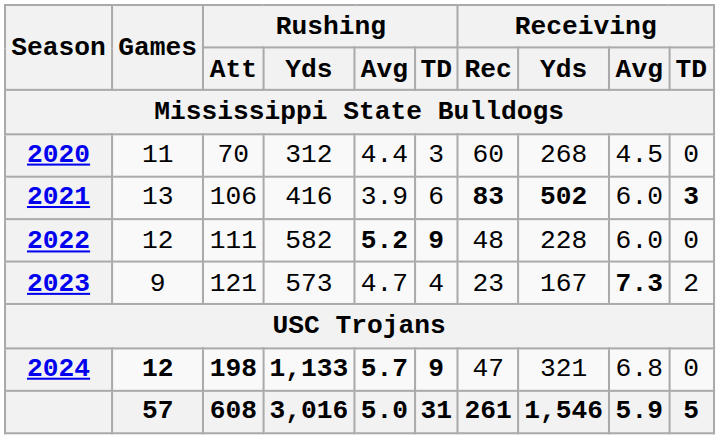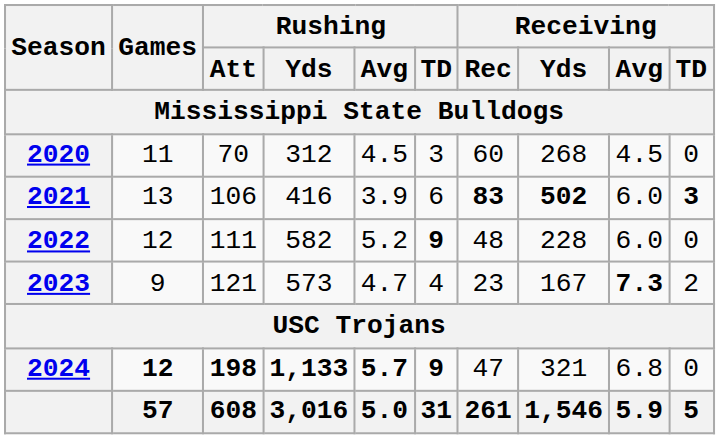(384, 155) 4.4 -> (384, 155) 4.5
(384, 240) bold -> (384, 240) normal
